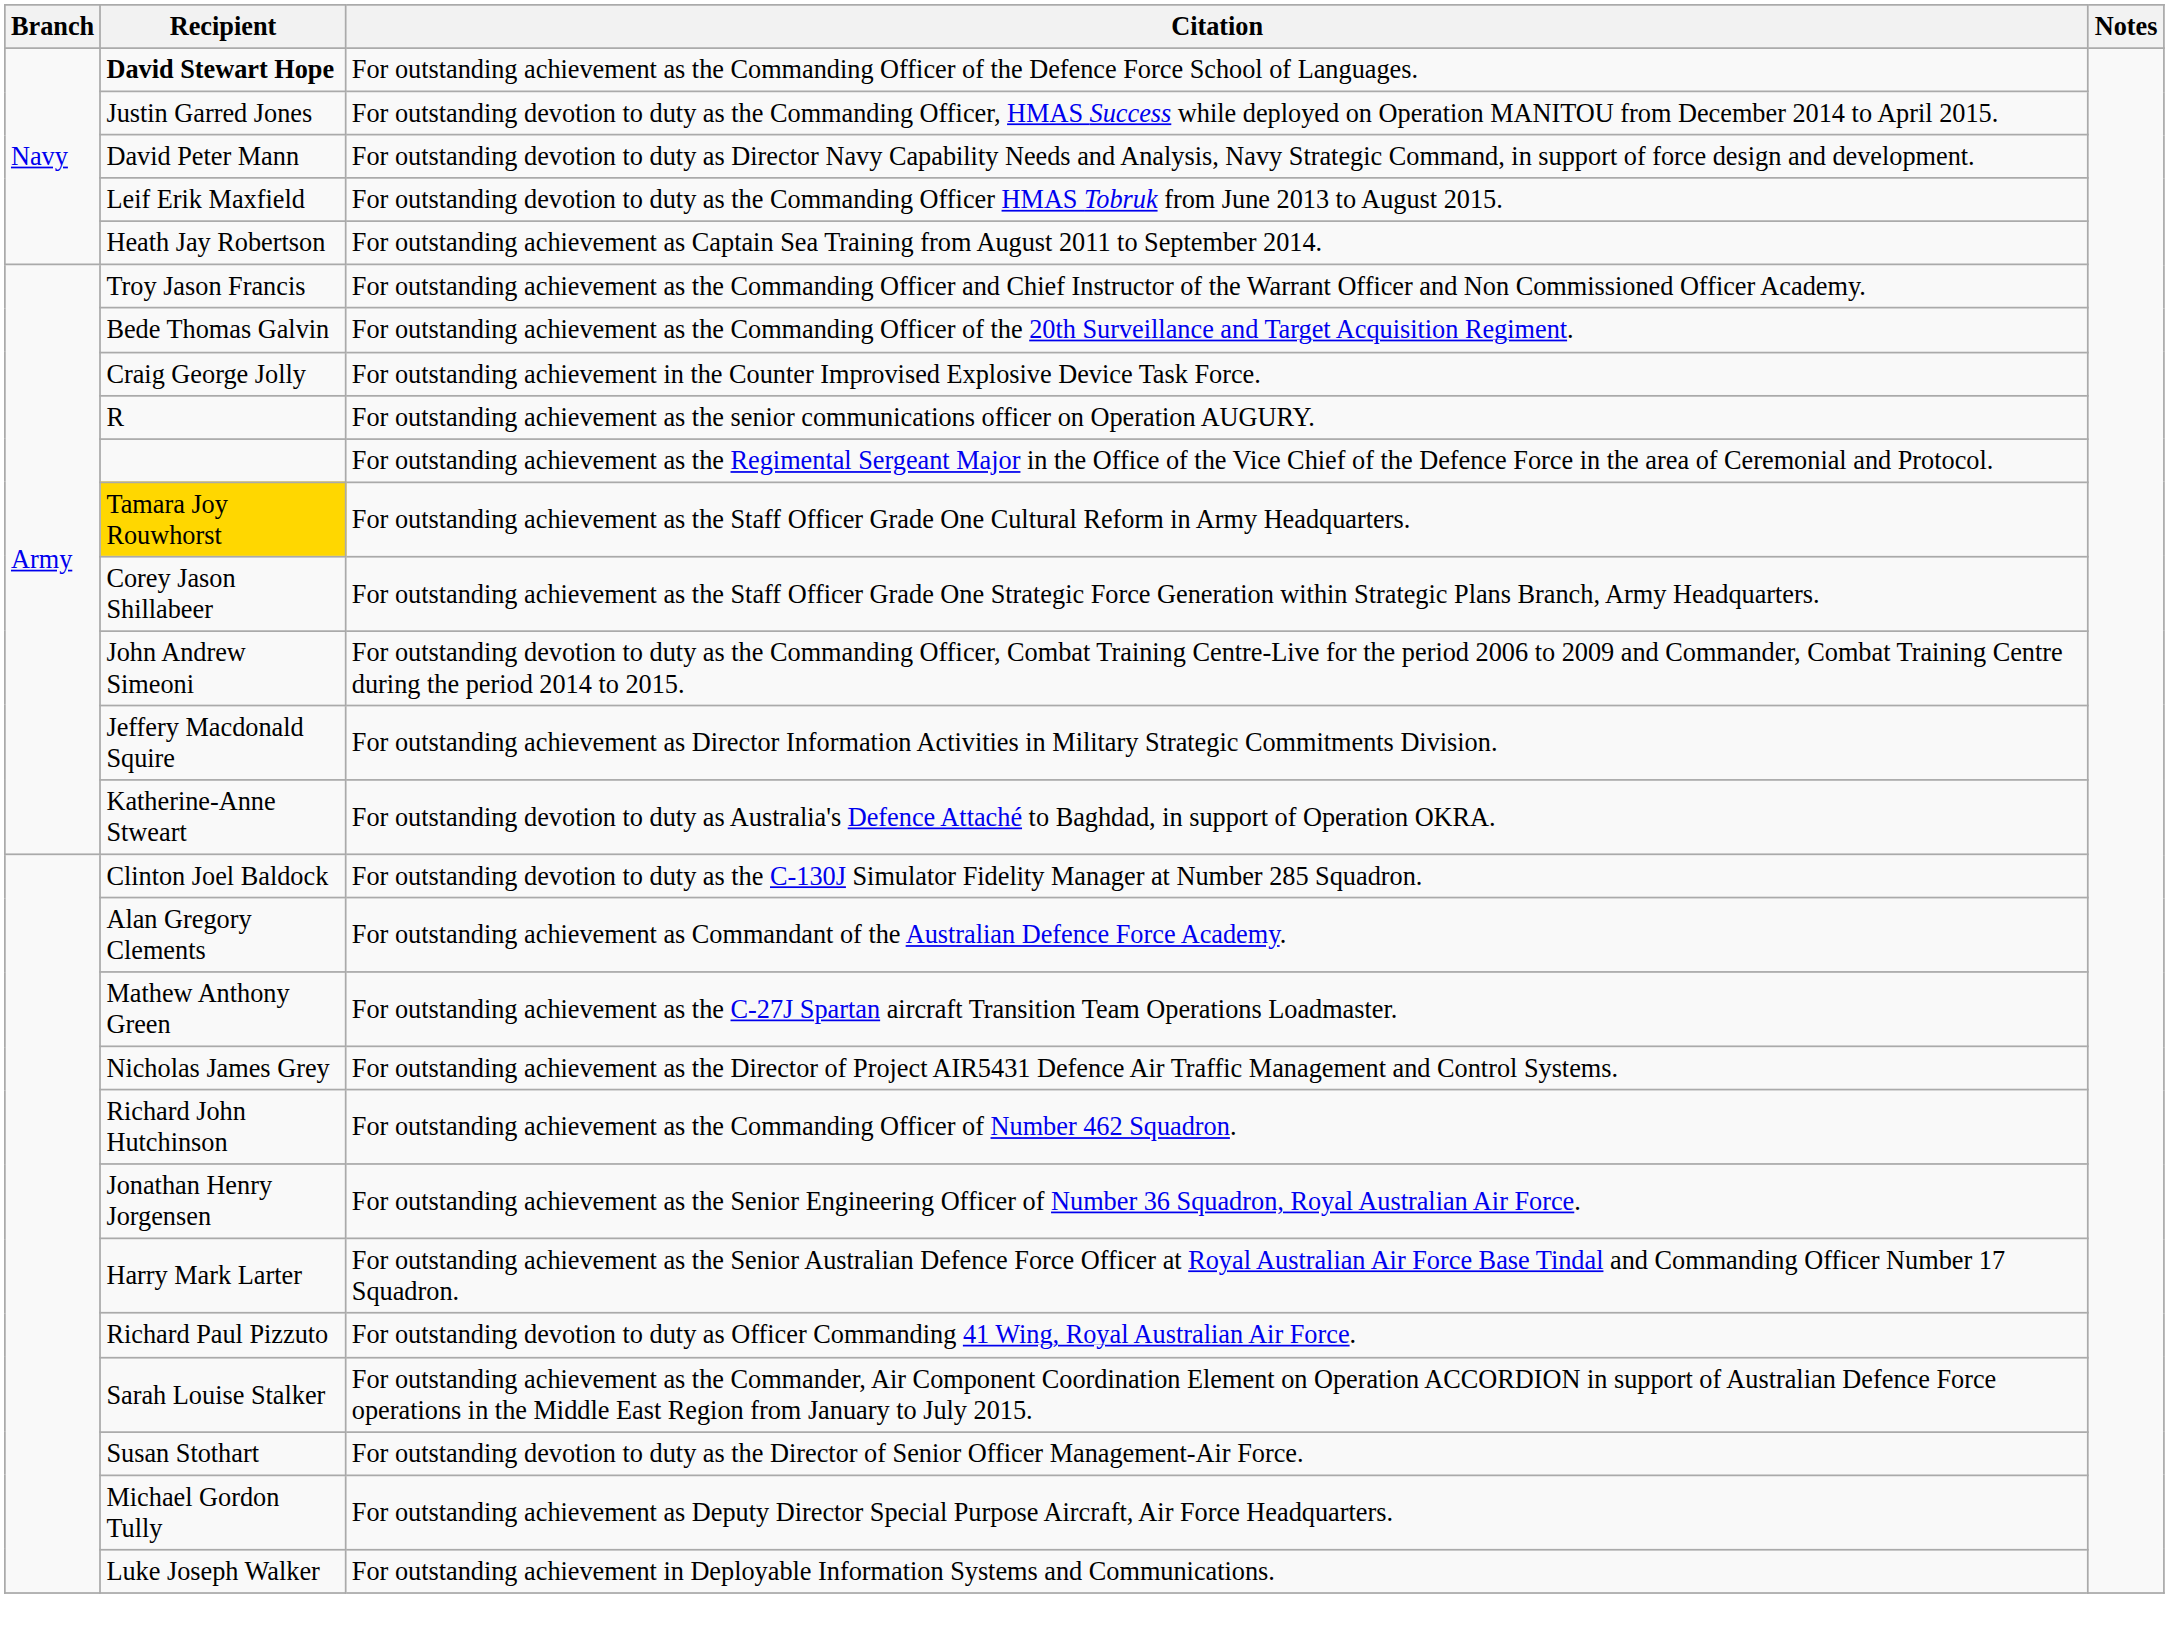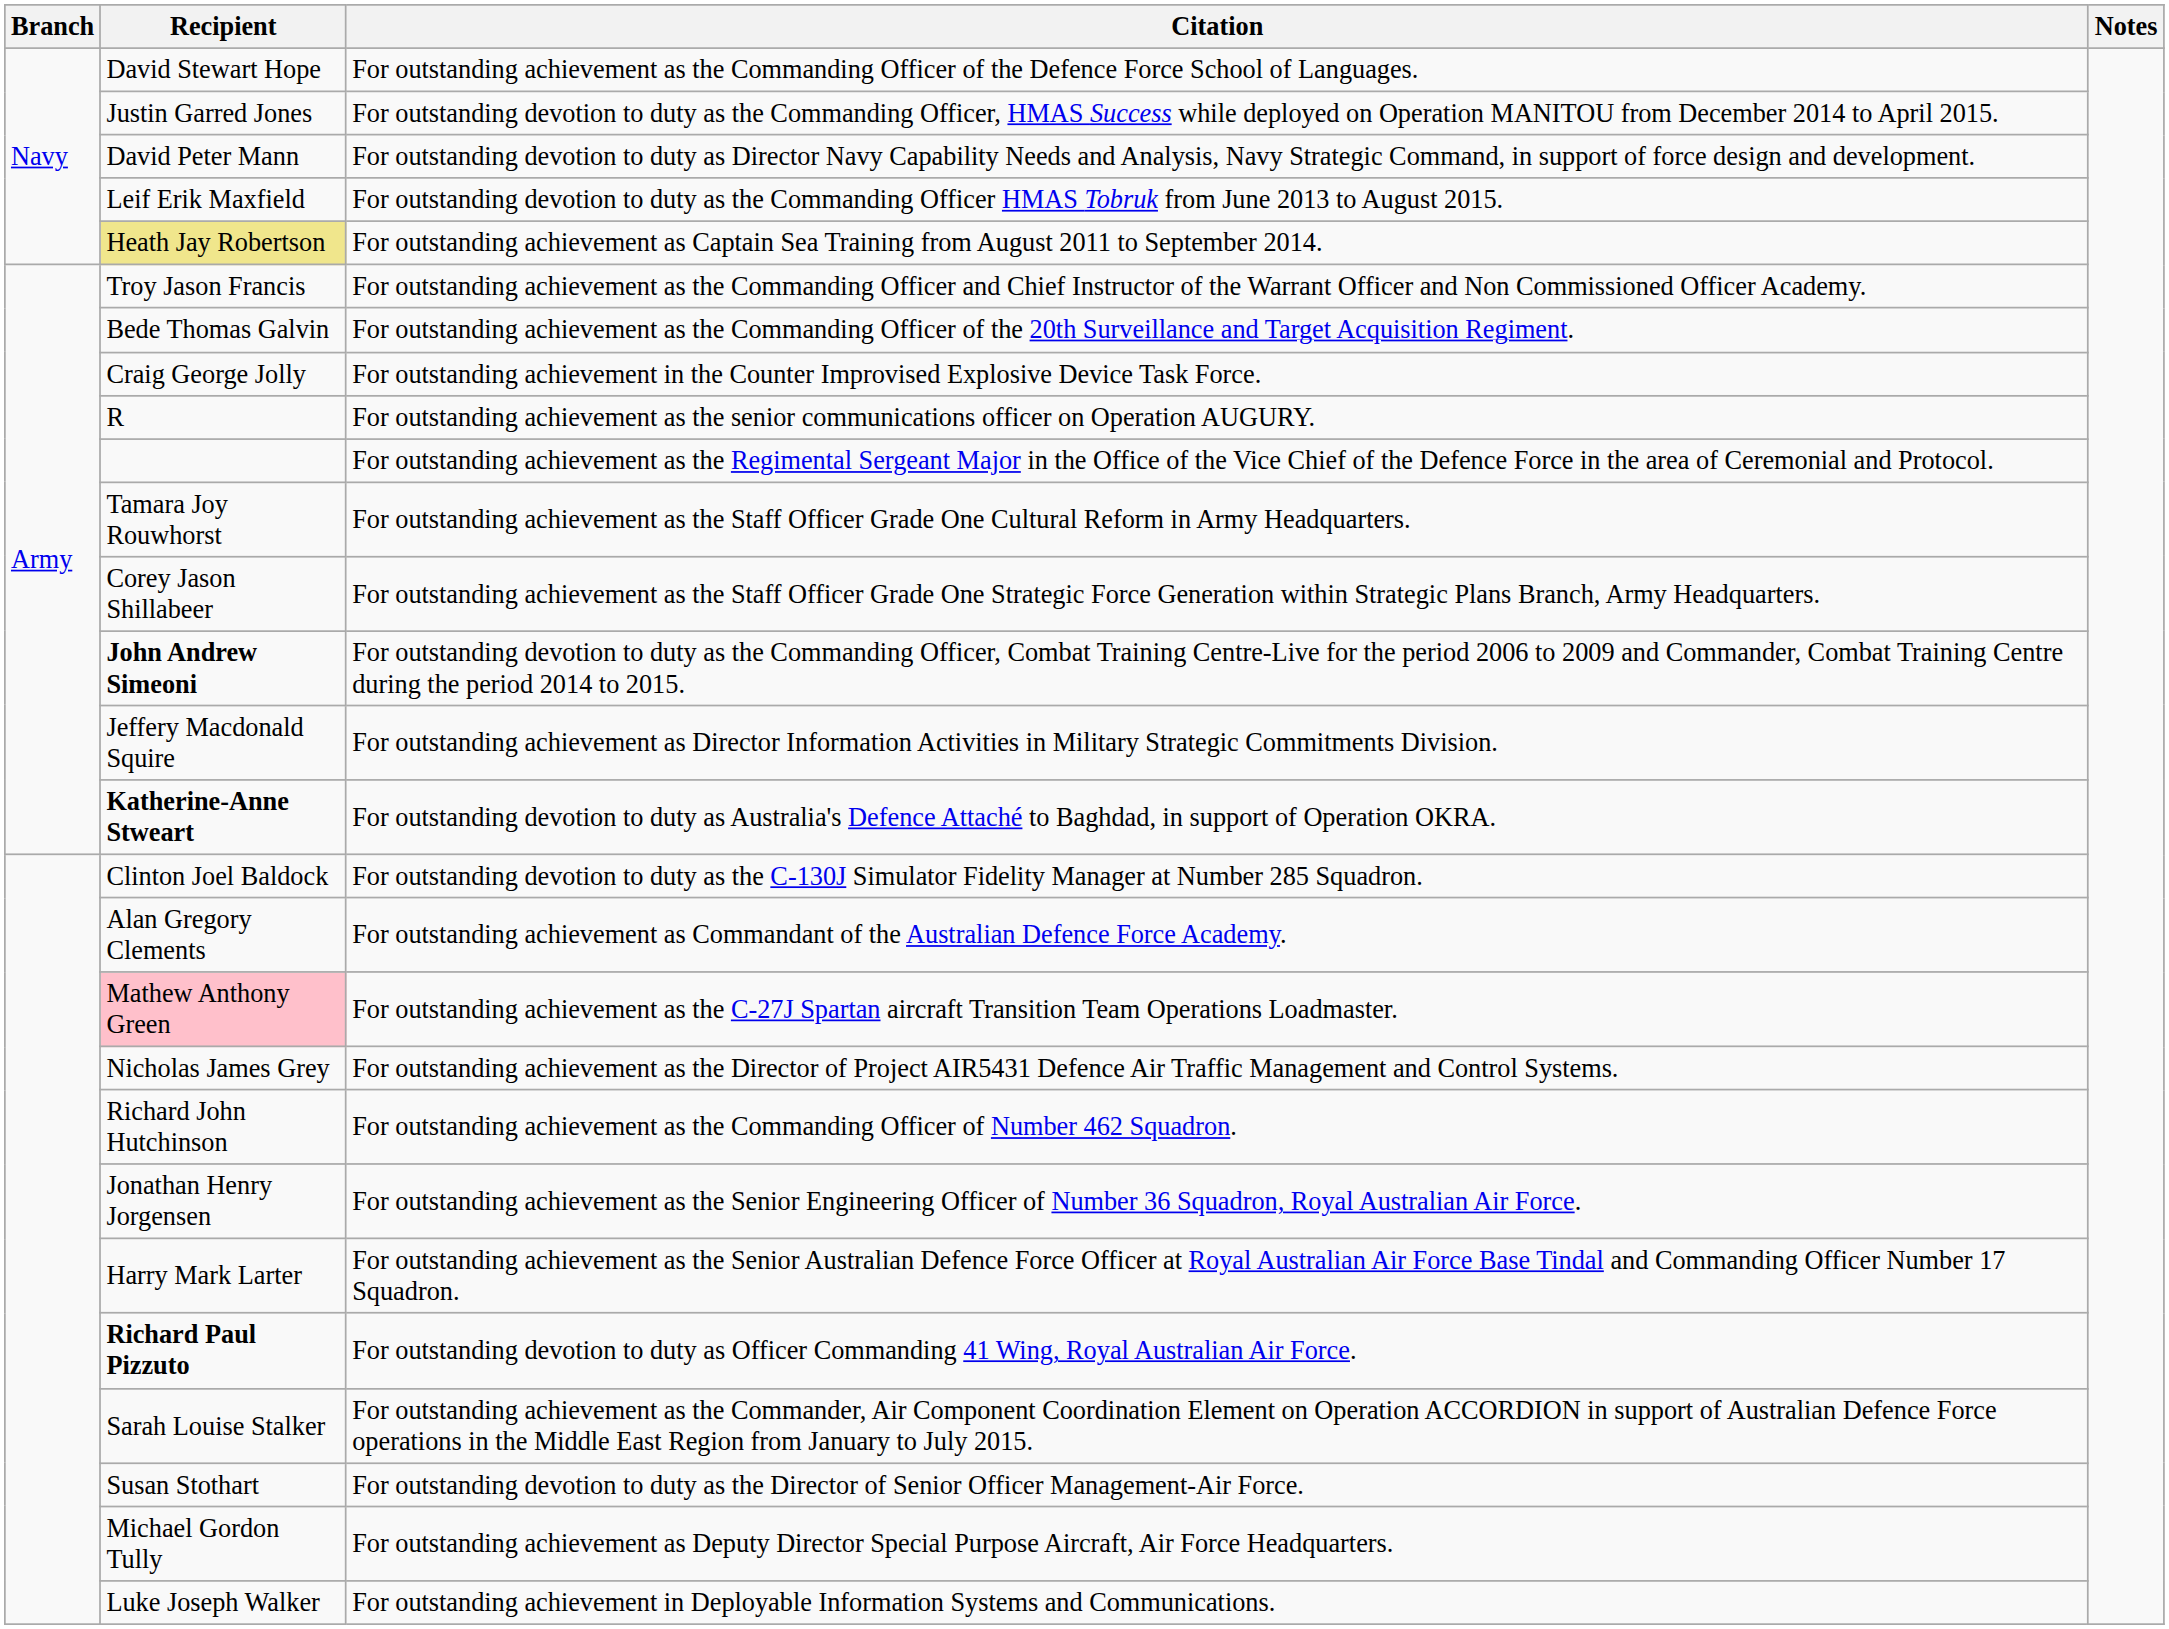(220, 69) bold -> (214, 69) normal
(216, 243) no background -> (216, 243) khaki background
(167, 518) gold background -> (167, 518) no background
(176, 667) normal -> (182, 667) bold
(191, 816) normal -> (198, 816) bold
(198, 1009) no background -> (198, 1009) pink background
(217, 1335) normal -> (181, 1350) bold
